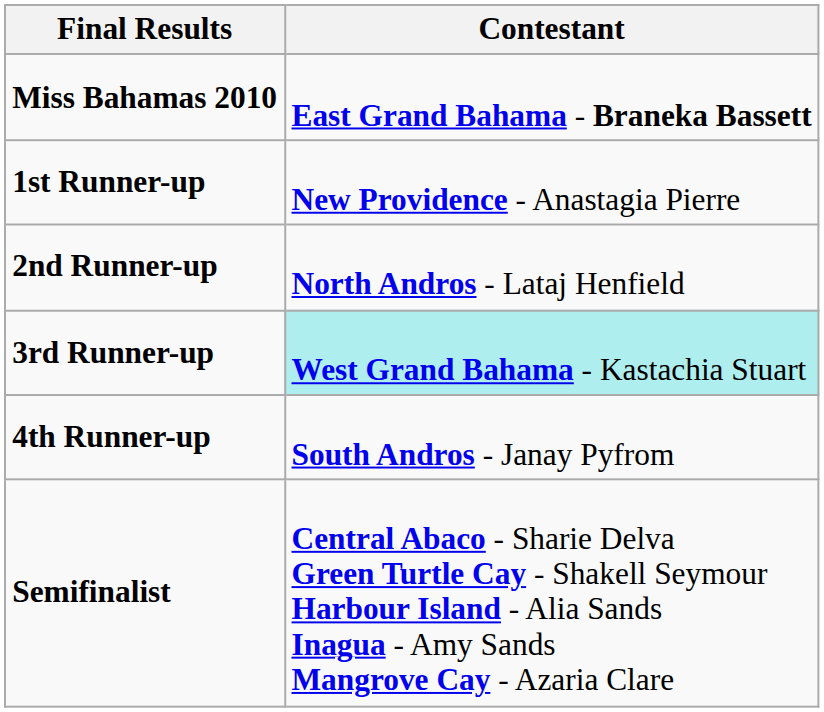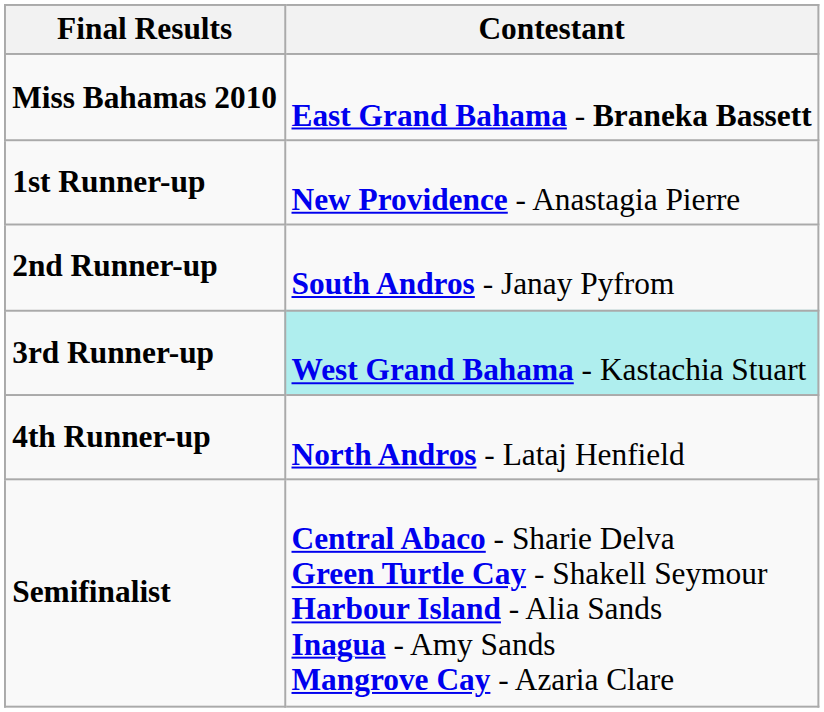(488, 284) North Andros - Lataj Henfield -> (483, 284) South Andros - Janay Pyfrom
(483, 454) South Andros - Janay Pyfrom -> (488, 454) North Andros - Lataj Henfield
